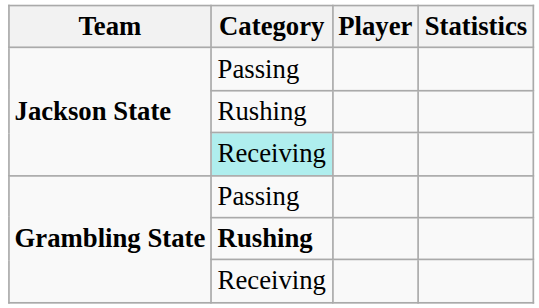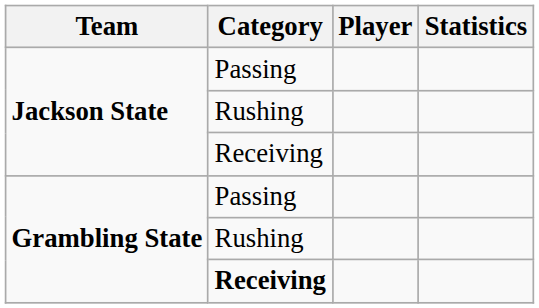(272, 153) paleturquoise background -> (269, 153) no background
(265, 238) bold -> (259, 238) normal
(272, 280) normal -> (270, 280) bold
